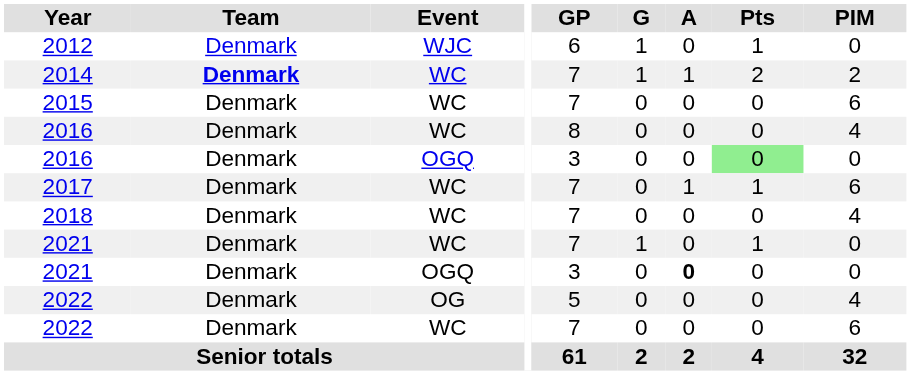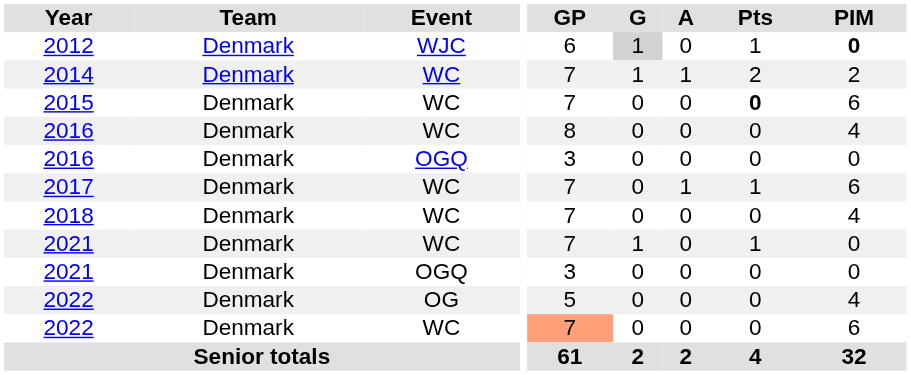(641, 46) no background -> (638, 46) lightgrey background
(855, 46) normal -> (854, 46) bold
(251, 74) bold -> (248, 74) normal
(757, 102) normal -> (755, 102) bold
(757, 158) lightgreen background -> (755, 158) no background
(689, 271) bold -> (686, 271) normal
(574, 328) no background -> (570, 328) lightsalmon background
